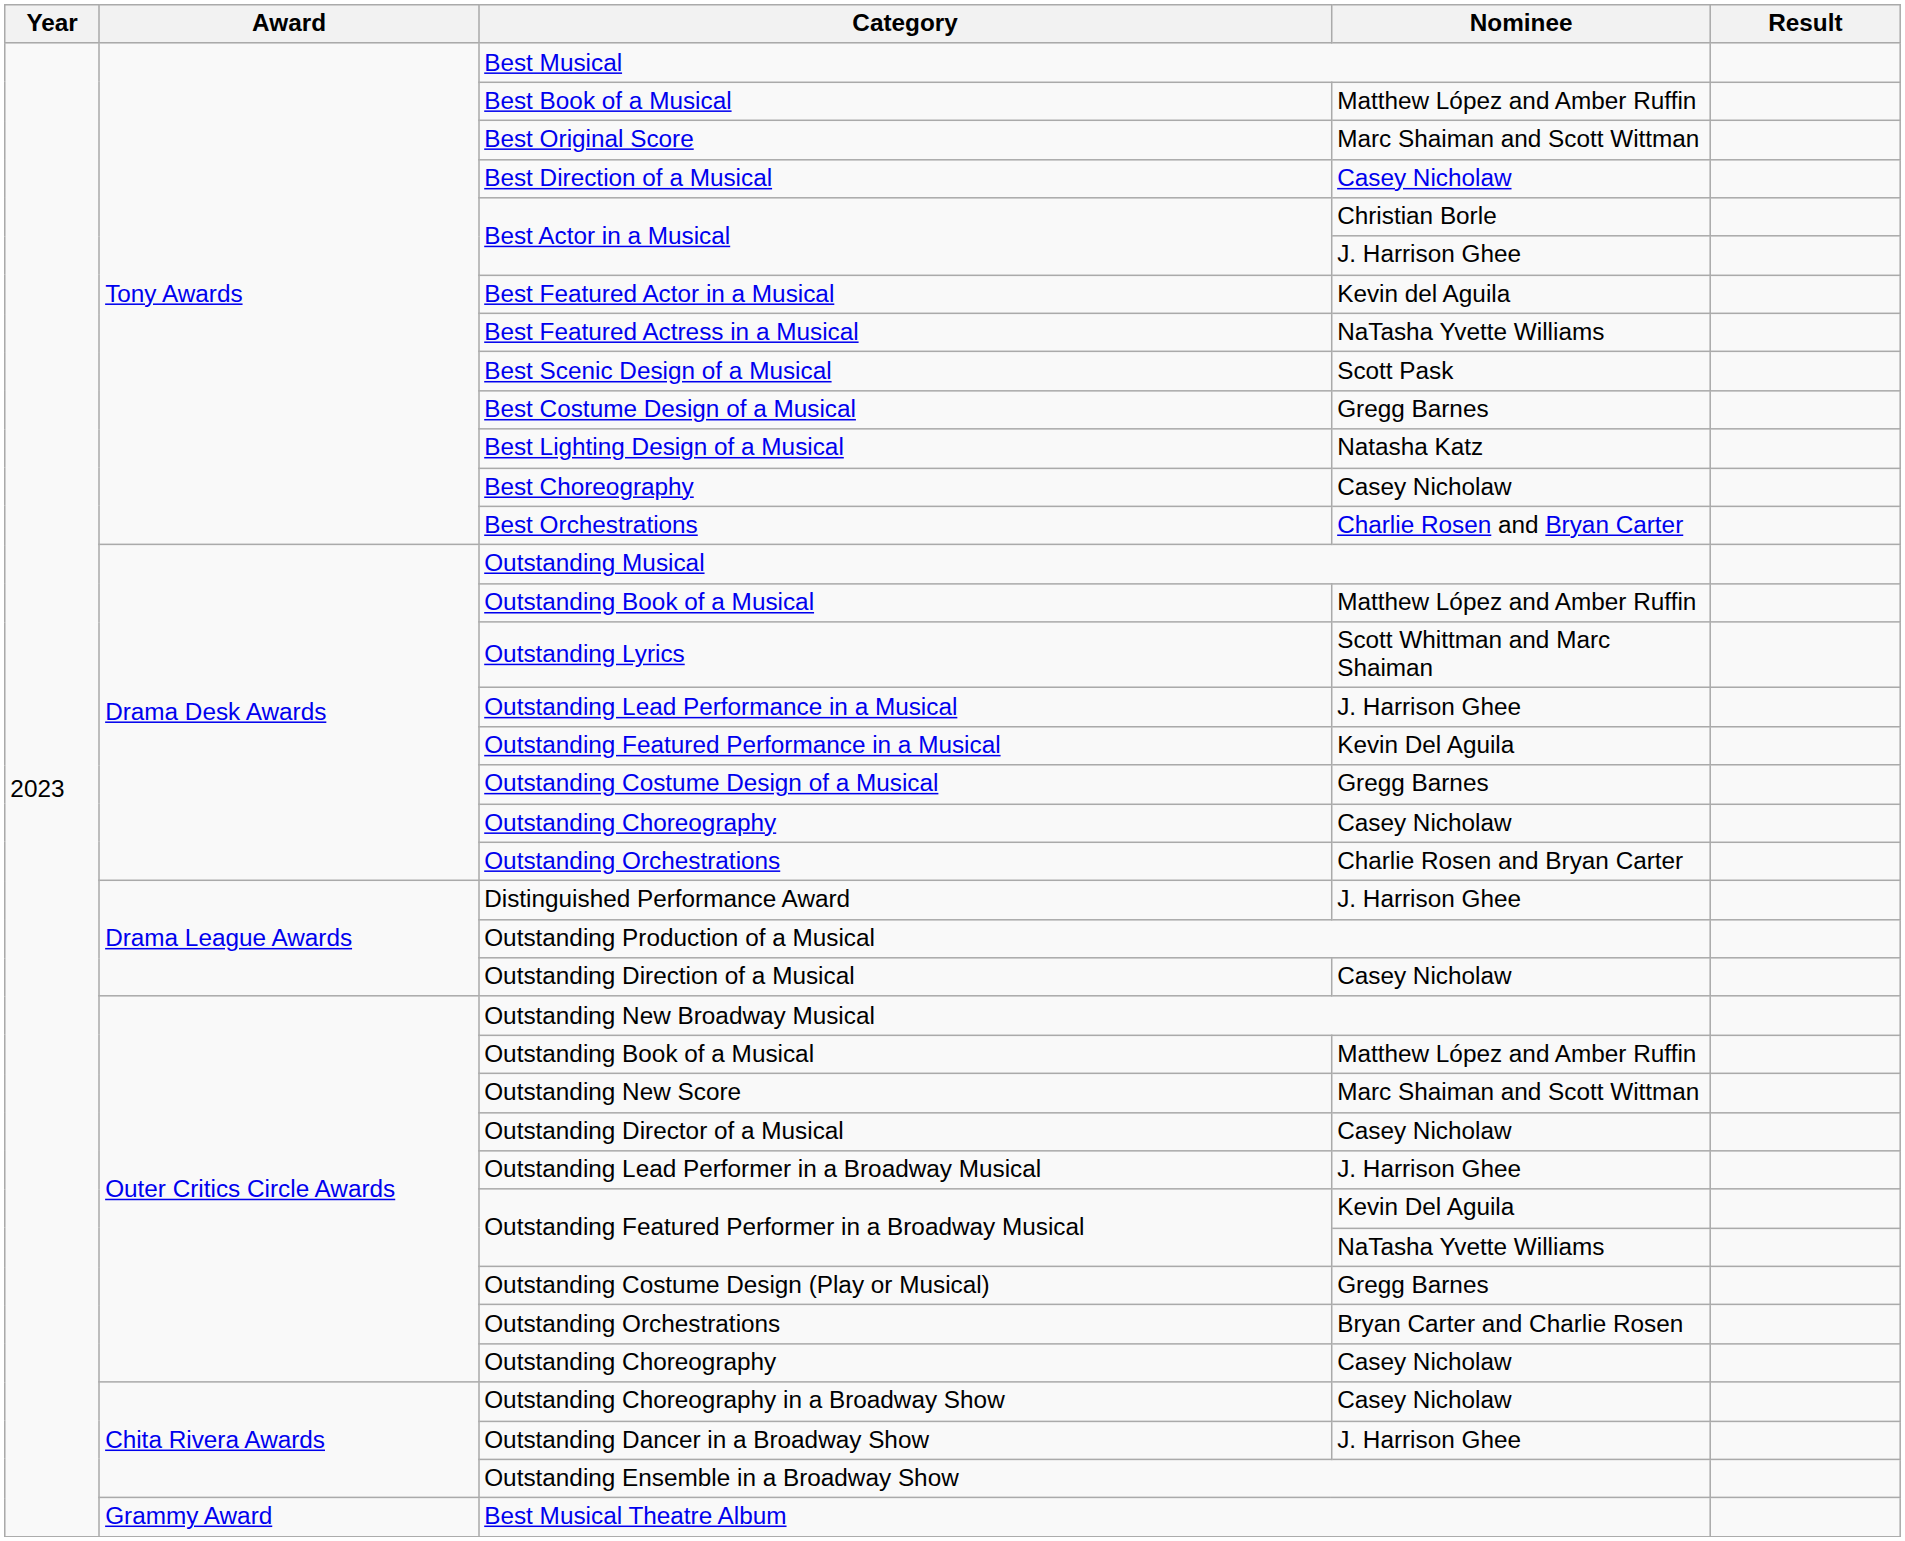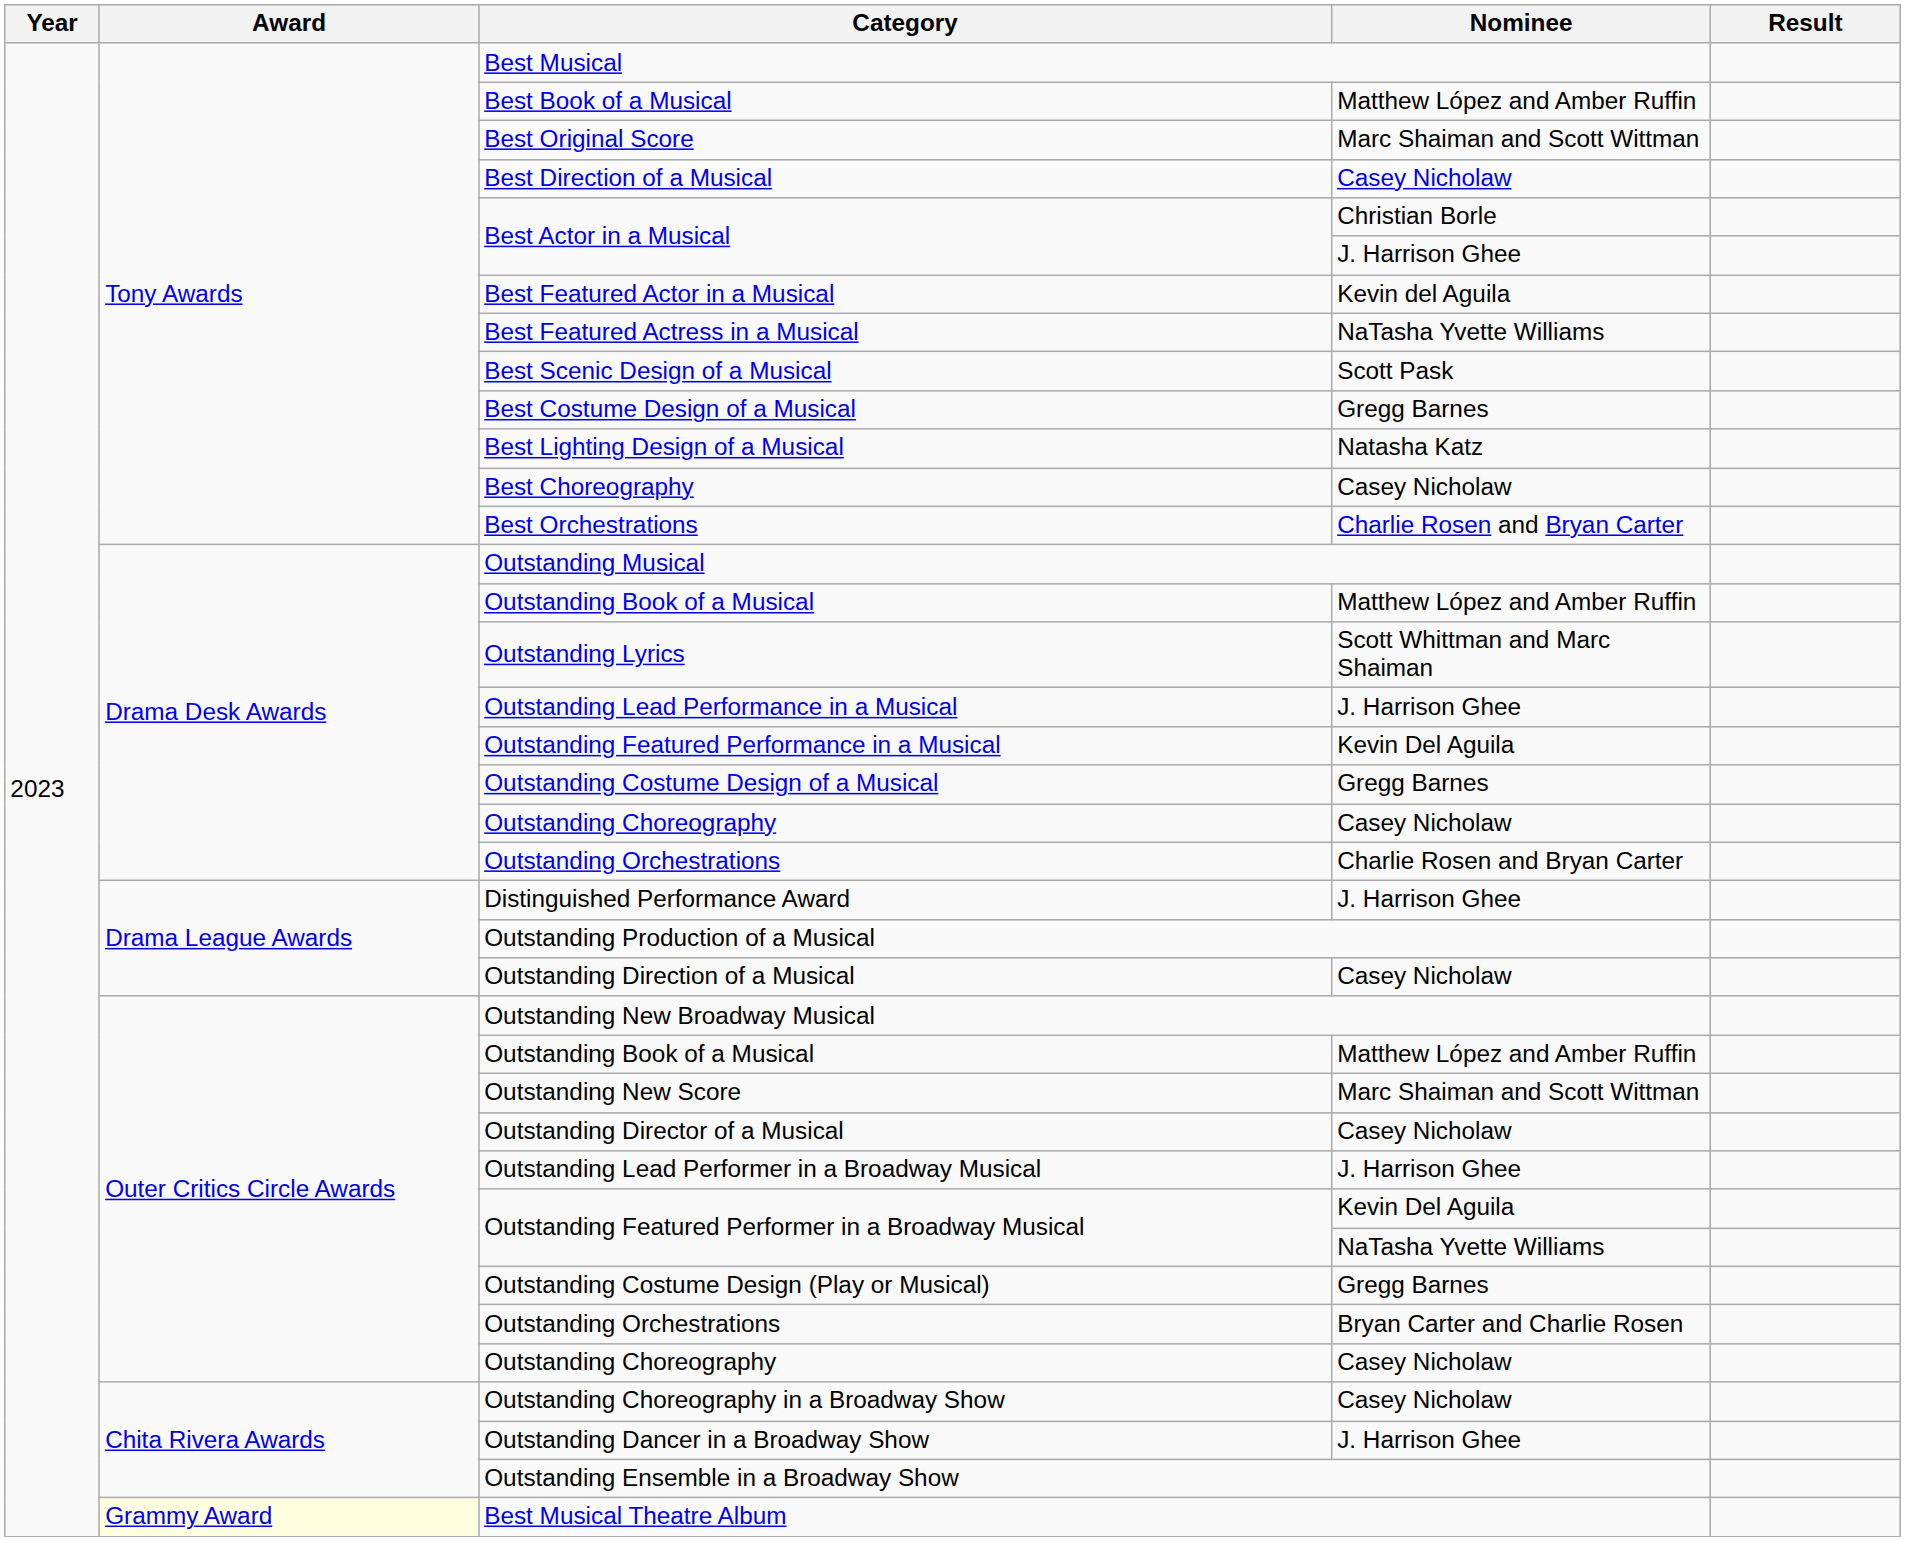(189, 1516) no background -> (189, 1516) lightyellow background
